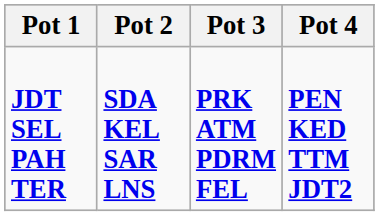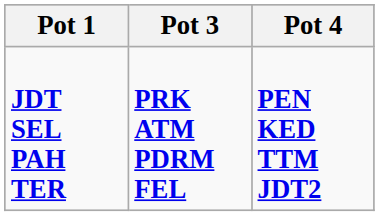- column: (144, 25)
